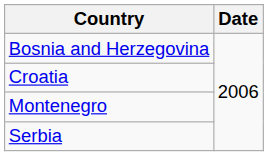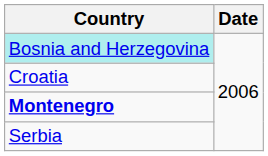(109, 48) no background -> (109, 48) paleturquoise background
(58, 106) normal -> (61, 106) bold
